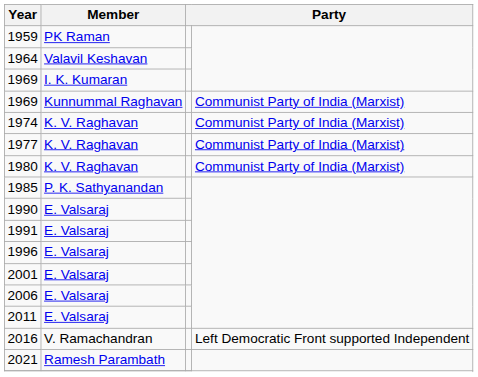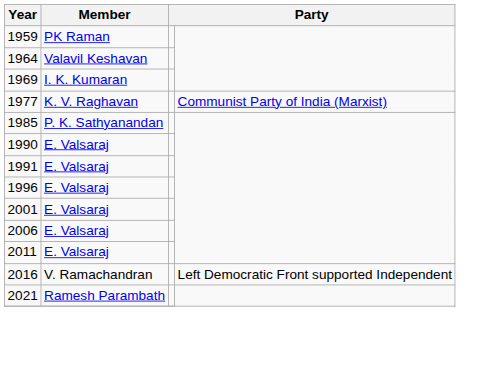- row: (23, 101)
- row: (23, 123)
- row: (23, 166)
